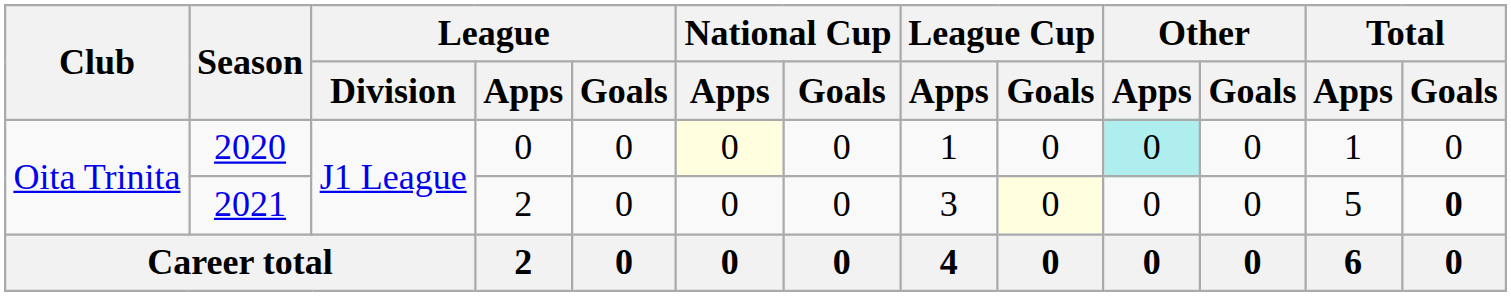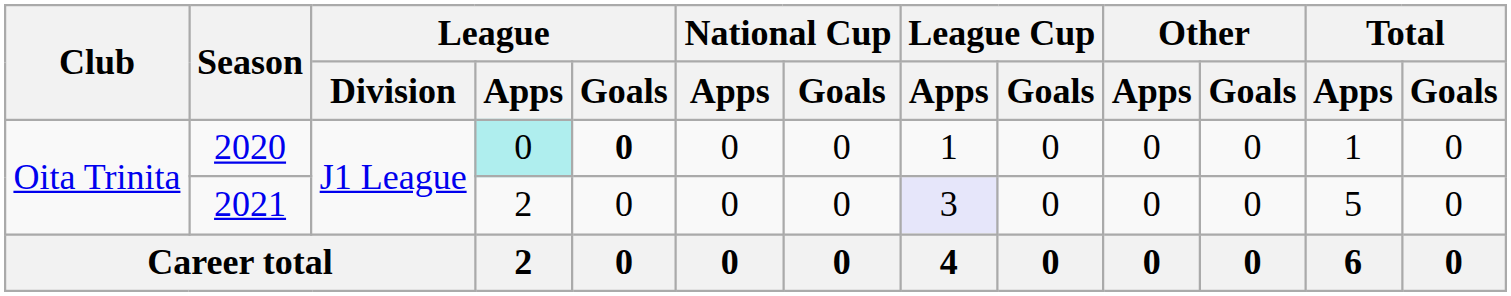(523, 147) no background -> (523, 147) paleturquoise background
(624, 147) normal -> (624, 147) bold
(730, 147) lightyellow background -> (730, 147) no background
(1152, 147) paleturquoise background -> (1152, 147) no background
(949, 204) no background -> (949, 204) lavender background
(1051, 204) lightyellow background -> (1051, 204) no background
(1454, 204) bold -> (1454, 204) normal
